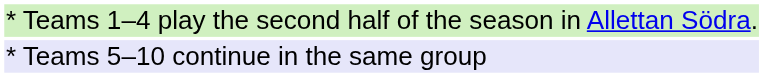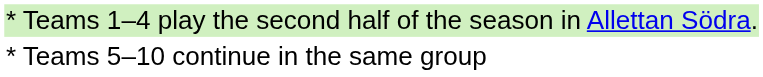(246, 56) lavender background -> (246, 56) no background
